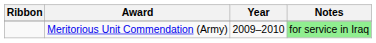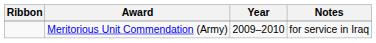(329, 29) lightgreen background -> (329, 29) no background
